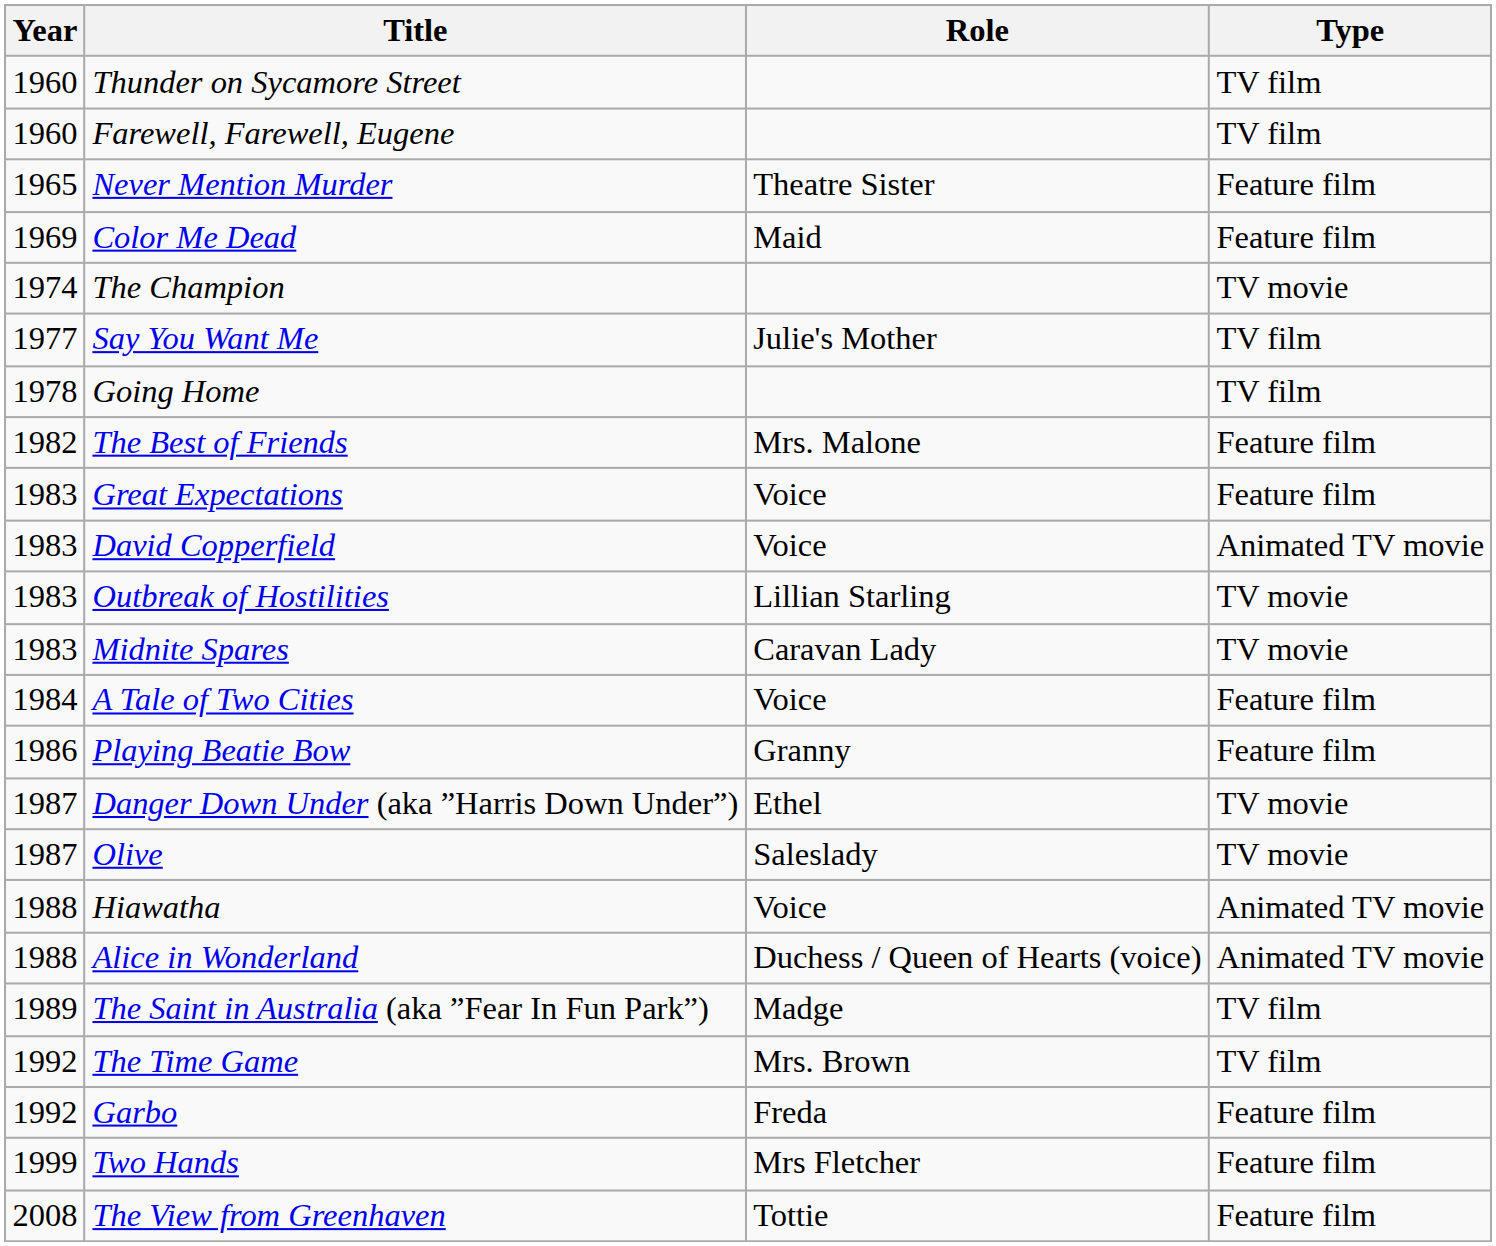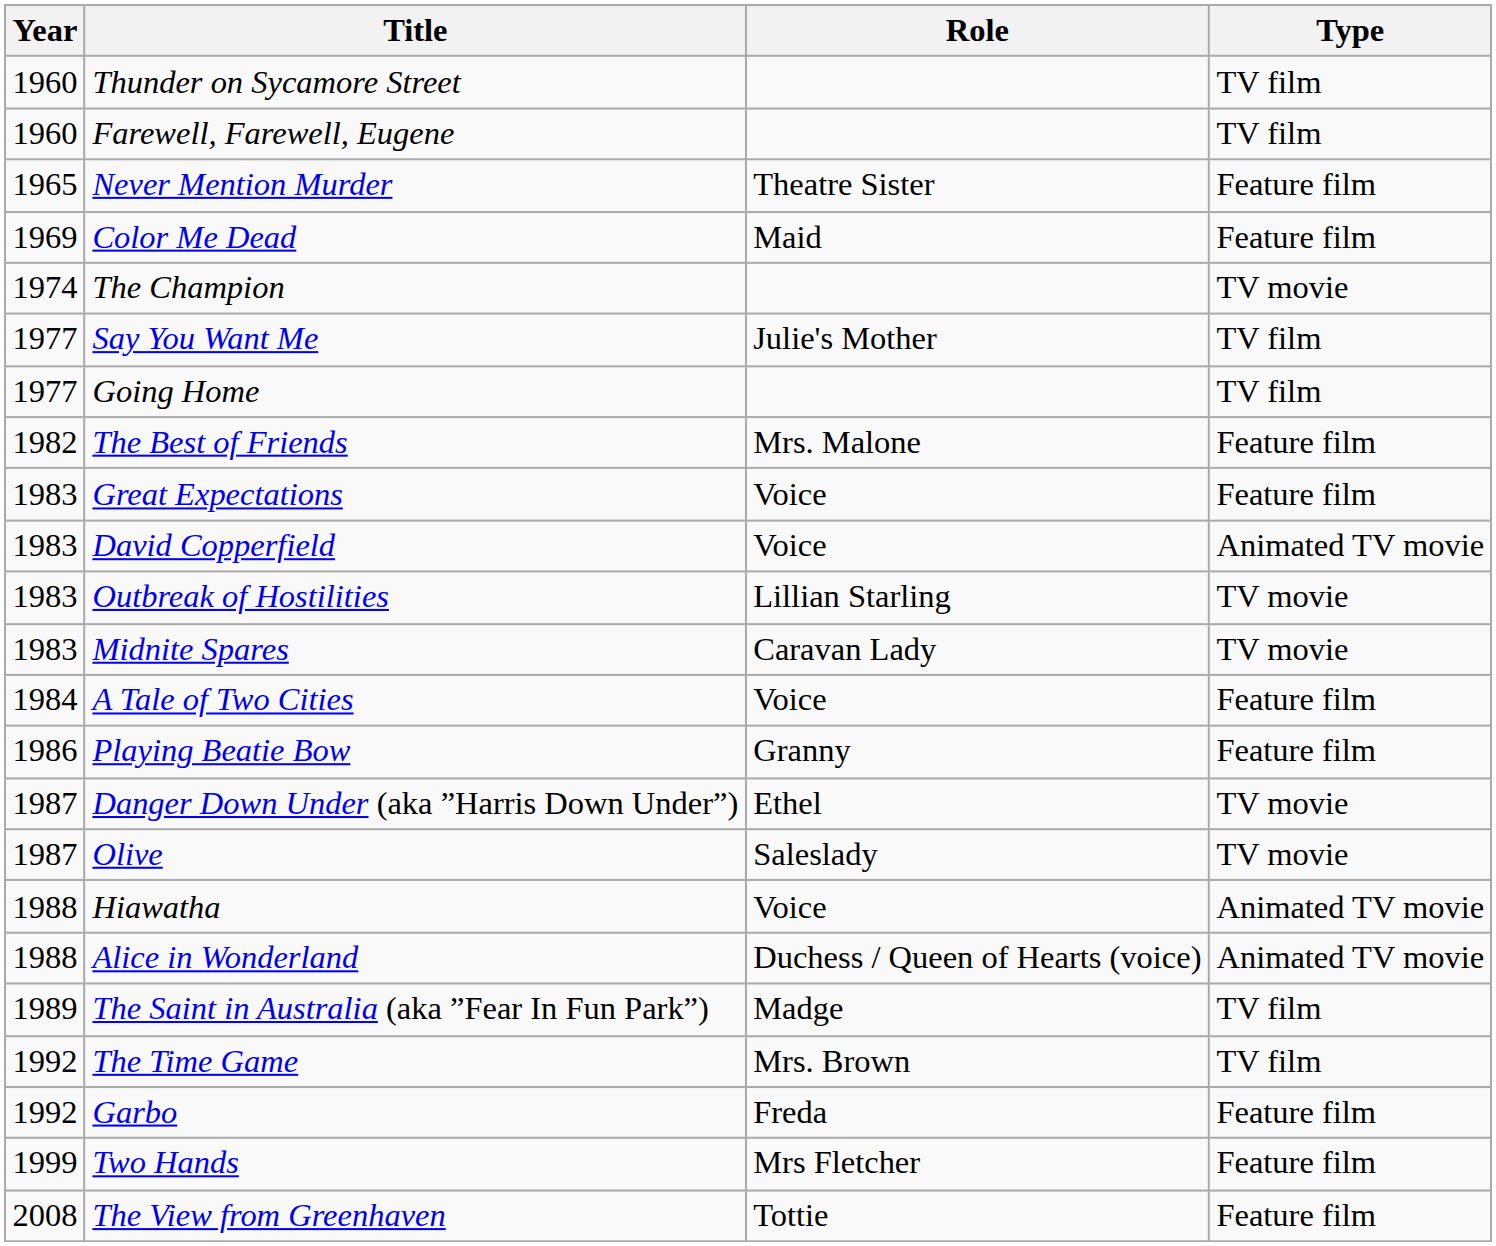(45, 390) 1978 -> (45, 390) 1977
